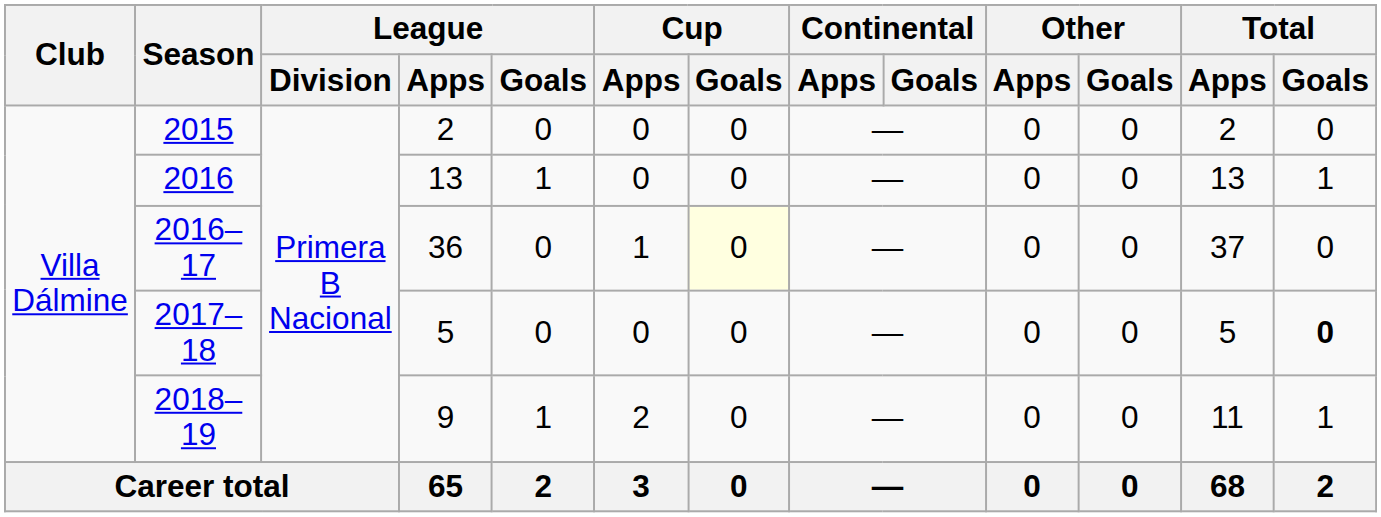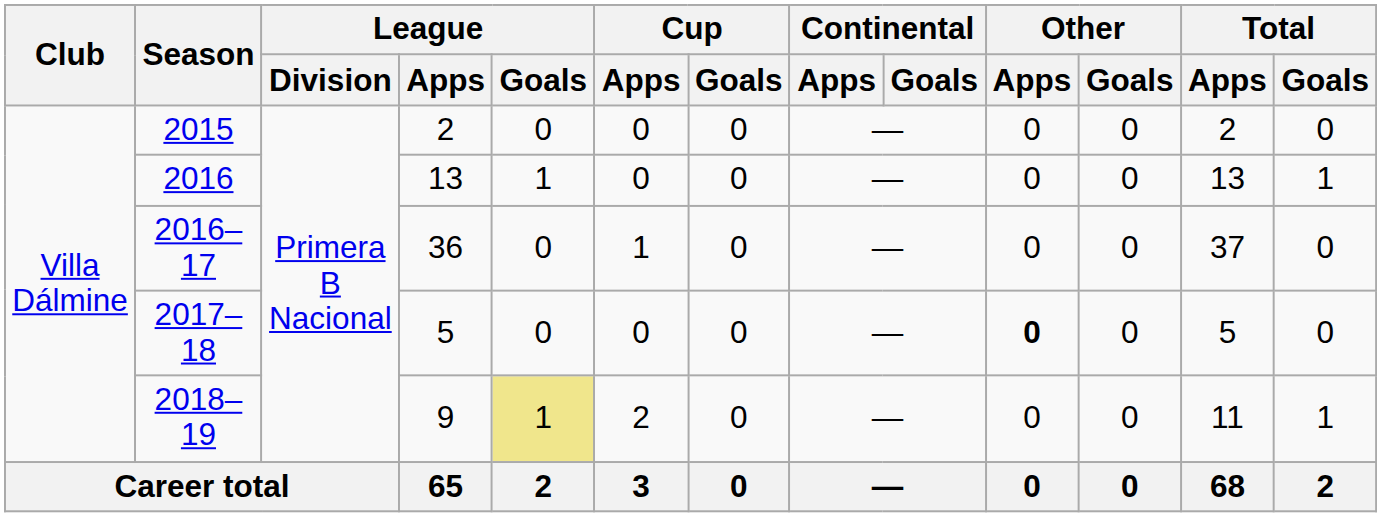(739, 247) lightyellow background -> (739, 247) no background
(1032, 332) normal -> (1032, 332) bold
(1325, 332) bold -> (1325, 332) normal
(543, 418) no background -> (543, 418) khaki background
